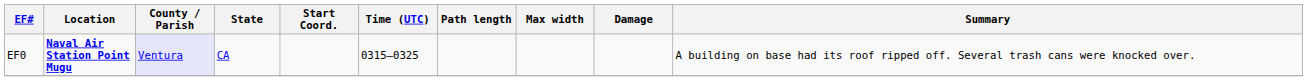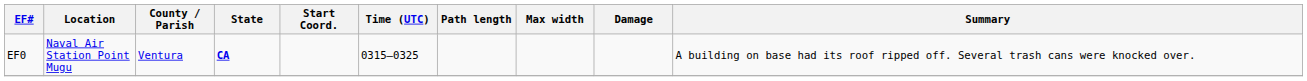(88, 55) bold -> (88, 55) normal
(161, 55) lavender background -> (161, 55) no background
(223, 55) normal -> (223, 55) bold
